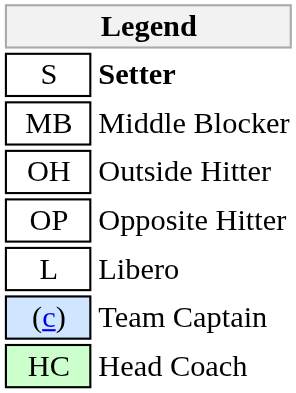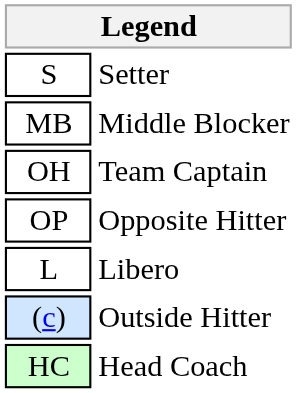(137, 74) bold -> (134, 74) normal
(185, 171) Outside Hitter -> (183, 171) Team Captain
(183, 316) Team Captain -> (185, 316) Outside Hitter
